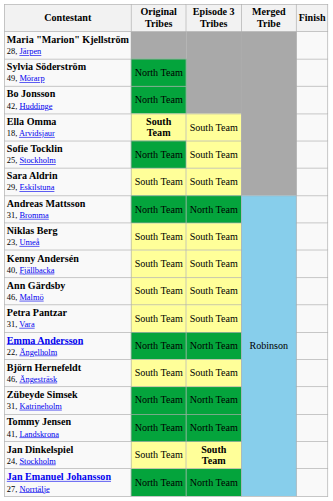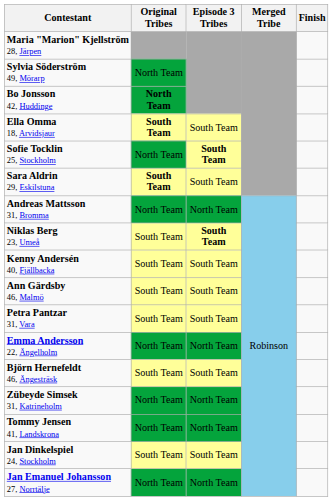(159, 100) normal -> (159, 100) bold
(214, 154) normal -> (214, 154) bold
(159, 182) normal -> (159, 182) bold
(214, 236) normal -> (214, 236) bold
(214, 455) bold -> (214, 455) normal
